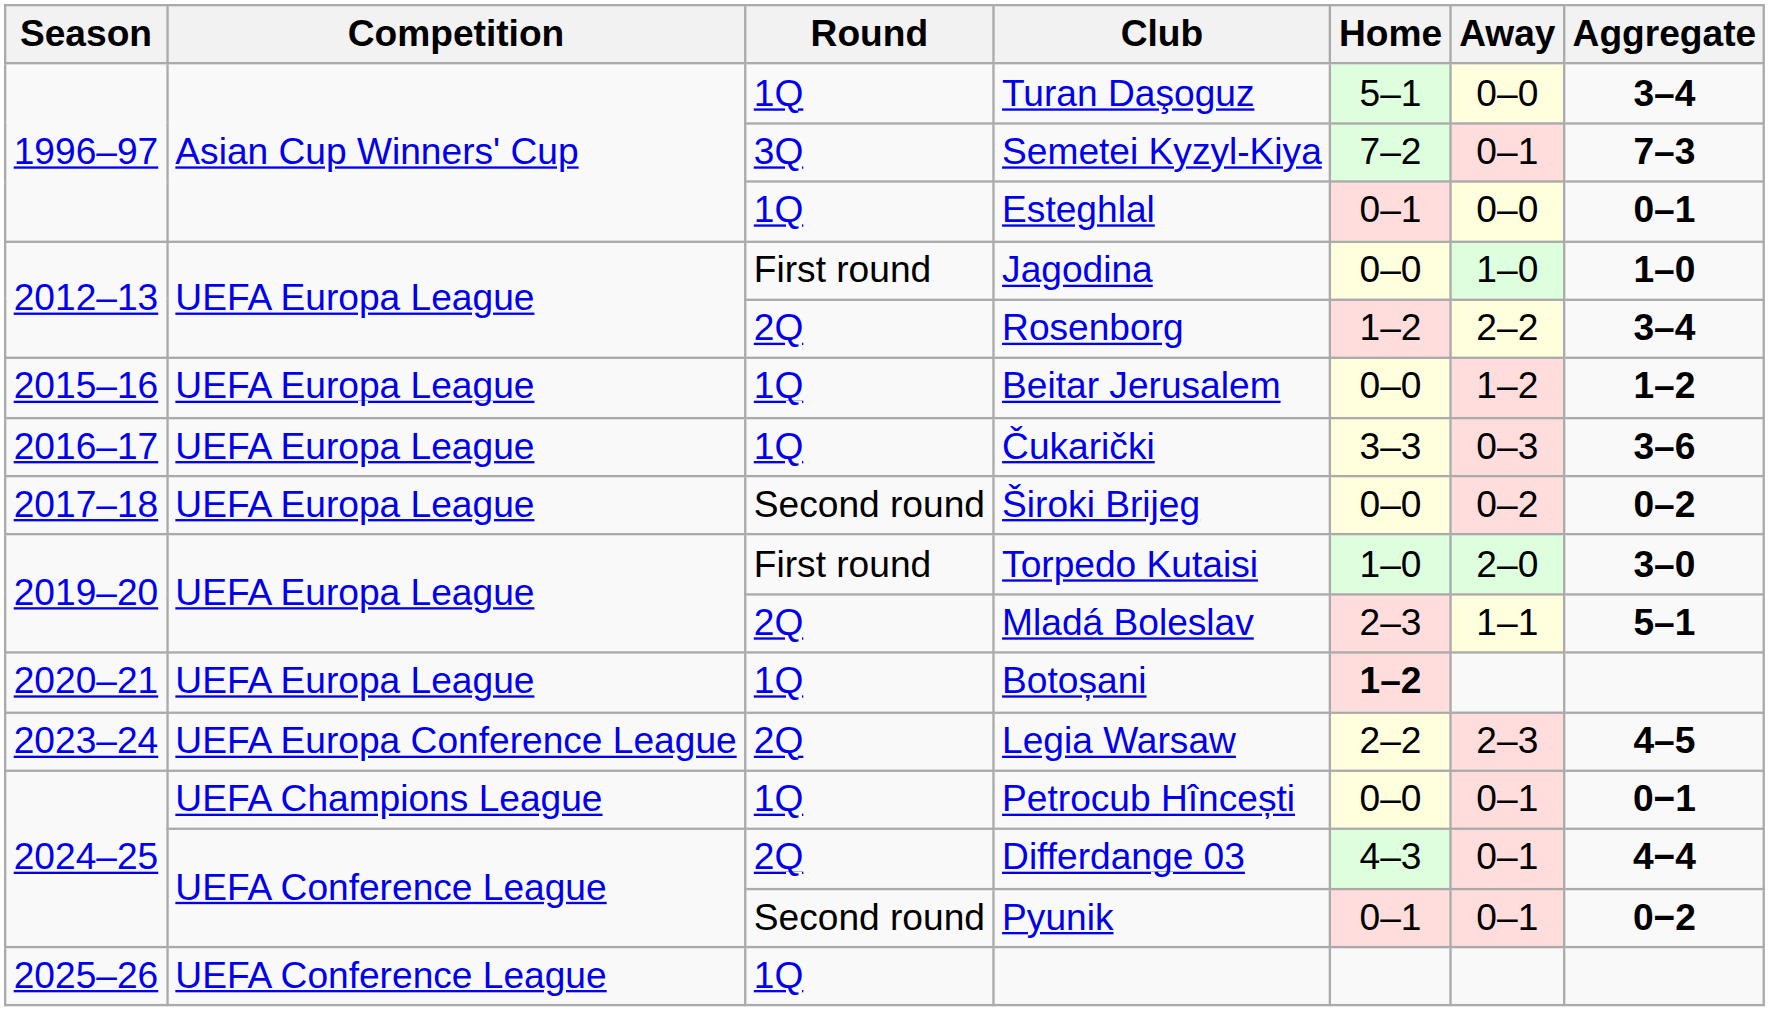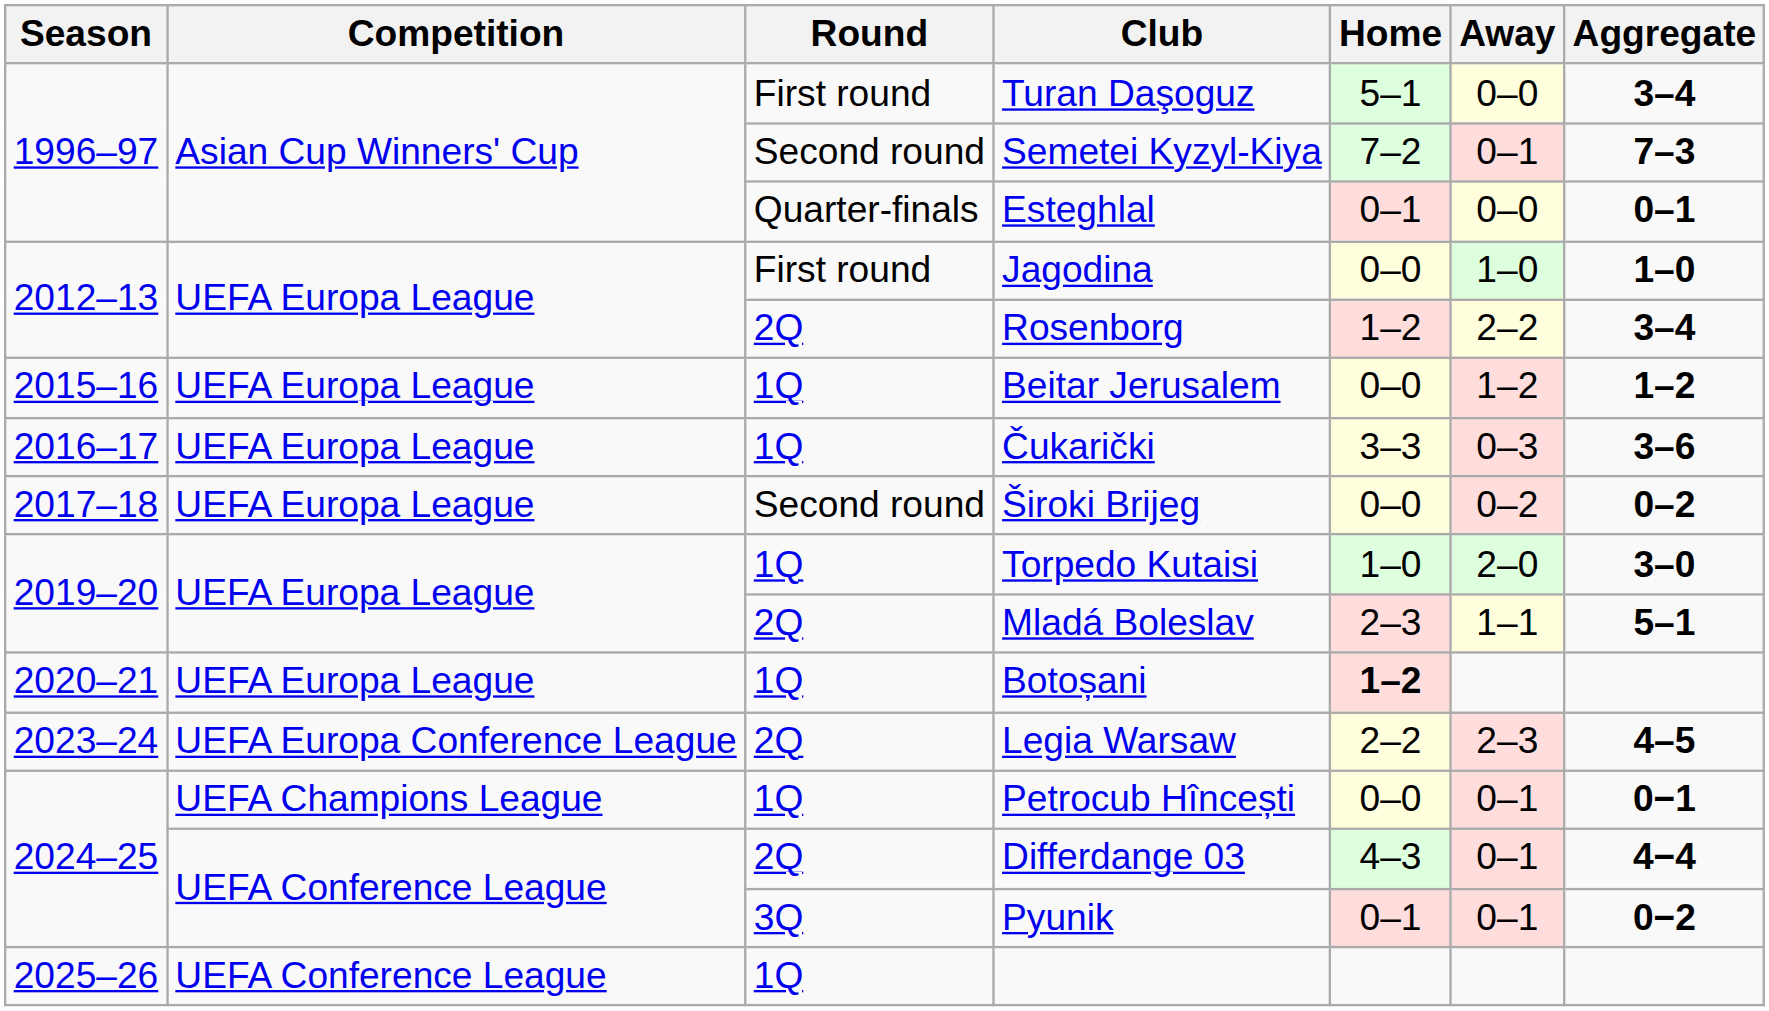(779, 92) 1Q -> (842, 92) First round
(779, 151) 3Q -> (869, 151) Second round
(779, 210) 1Q -> (866, 210) Quarter-finals
(842, 563) First round -> (779, 563) 1Q
(869, 916) Second round -> (779, 916) 3Q
